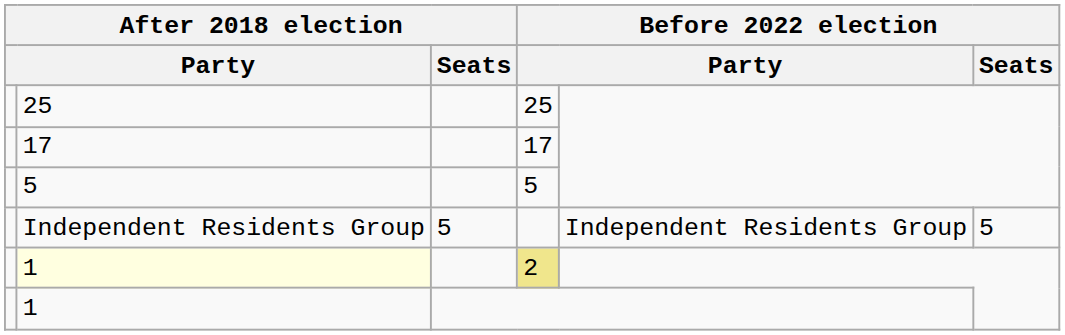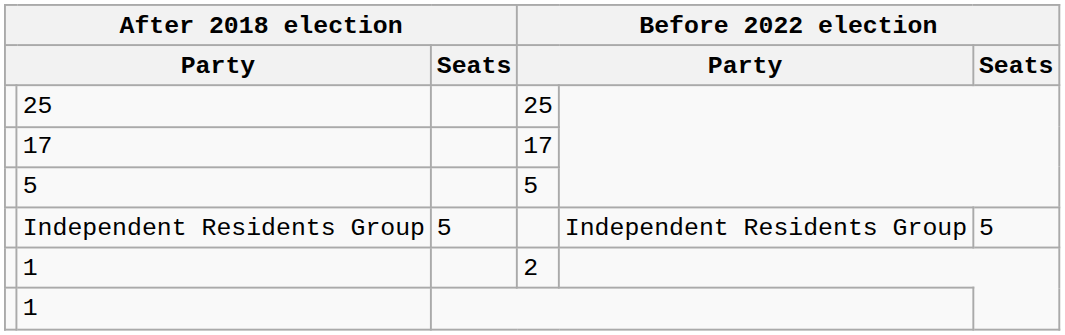(30, 268) lightyellow background -> (30, 268) no background
(531, 268) khaki background -> (531, 268) no background
